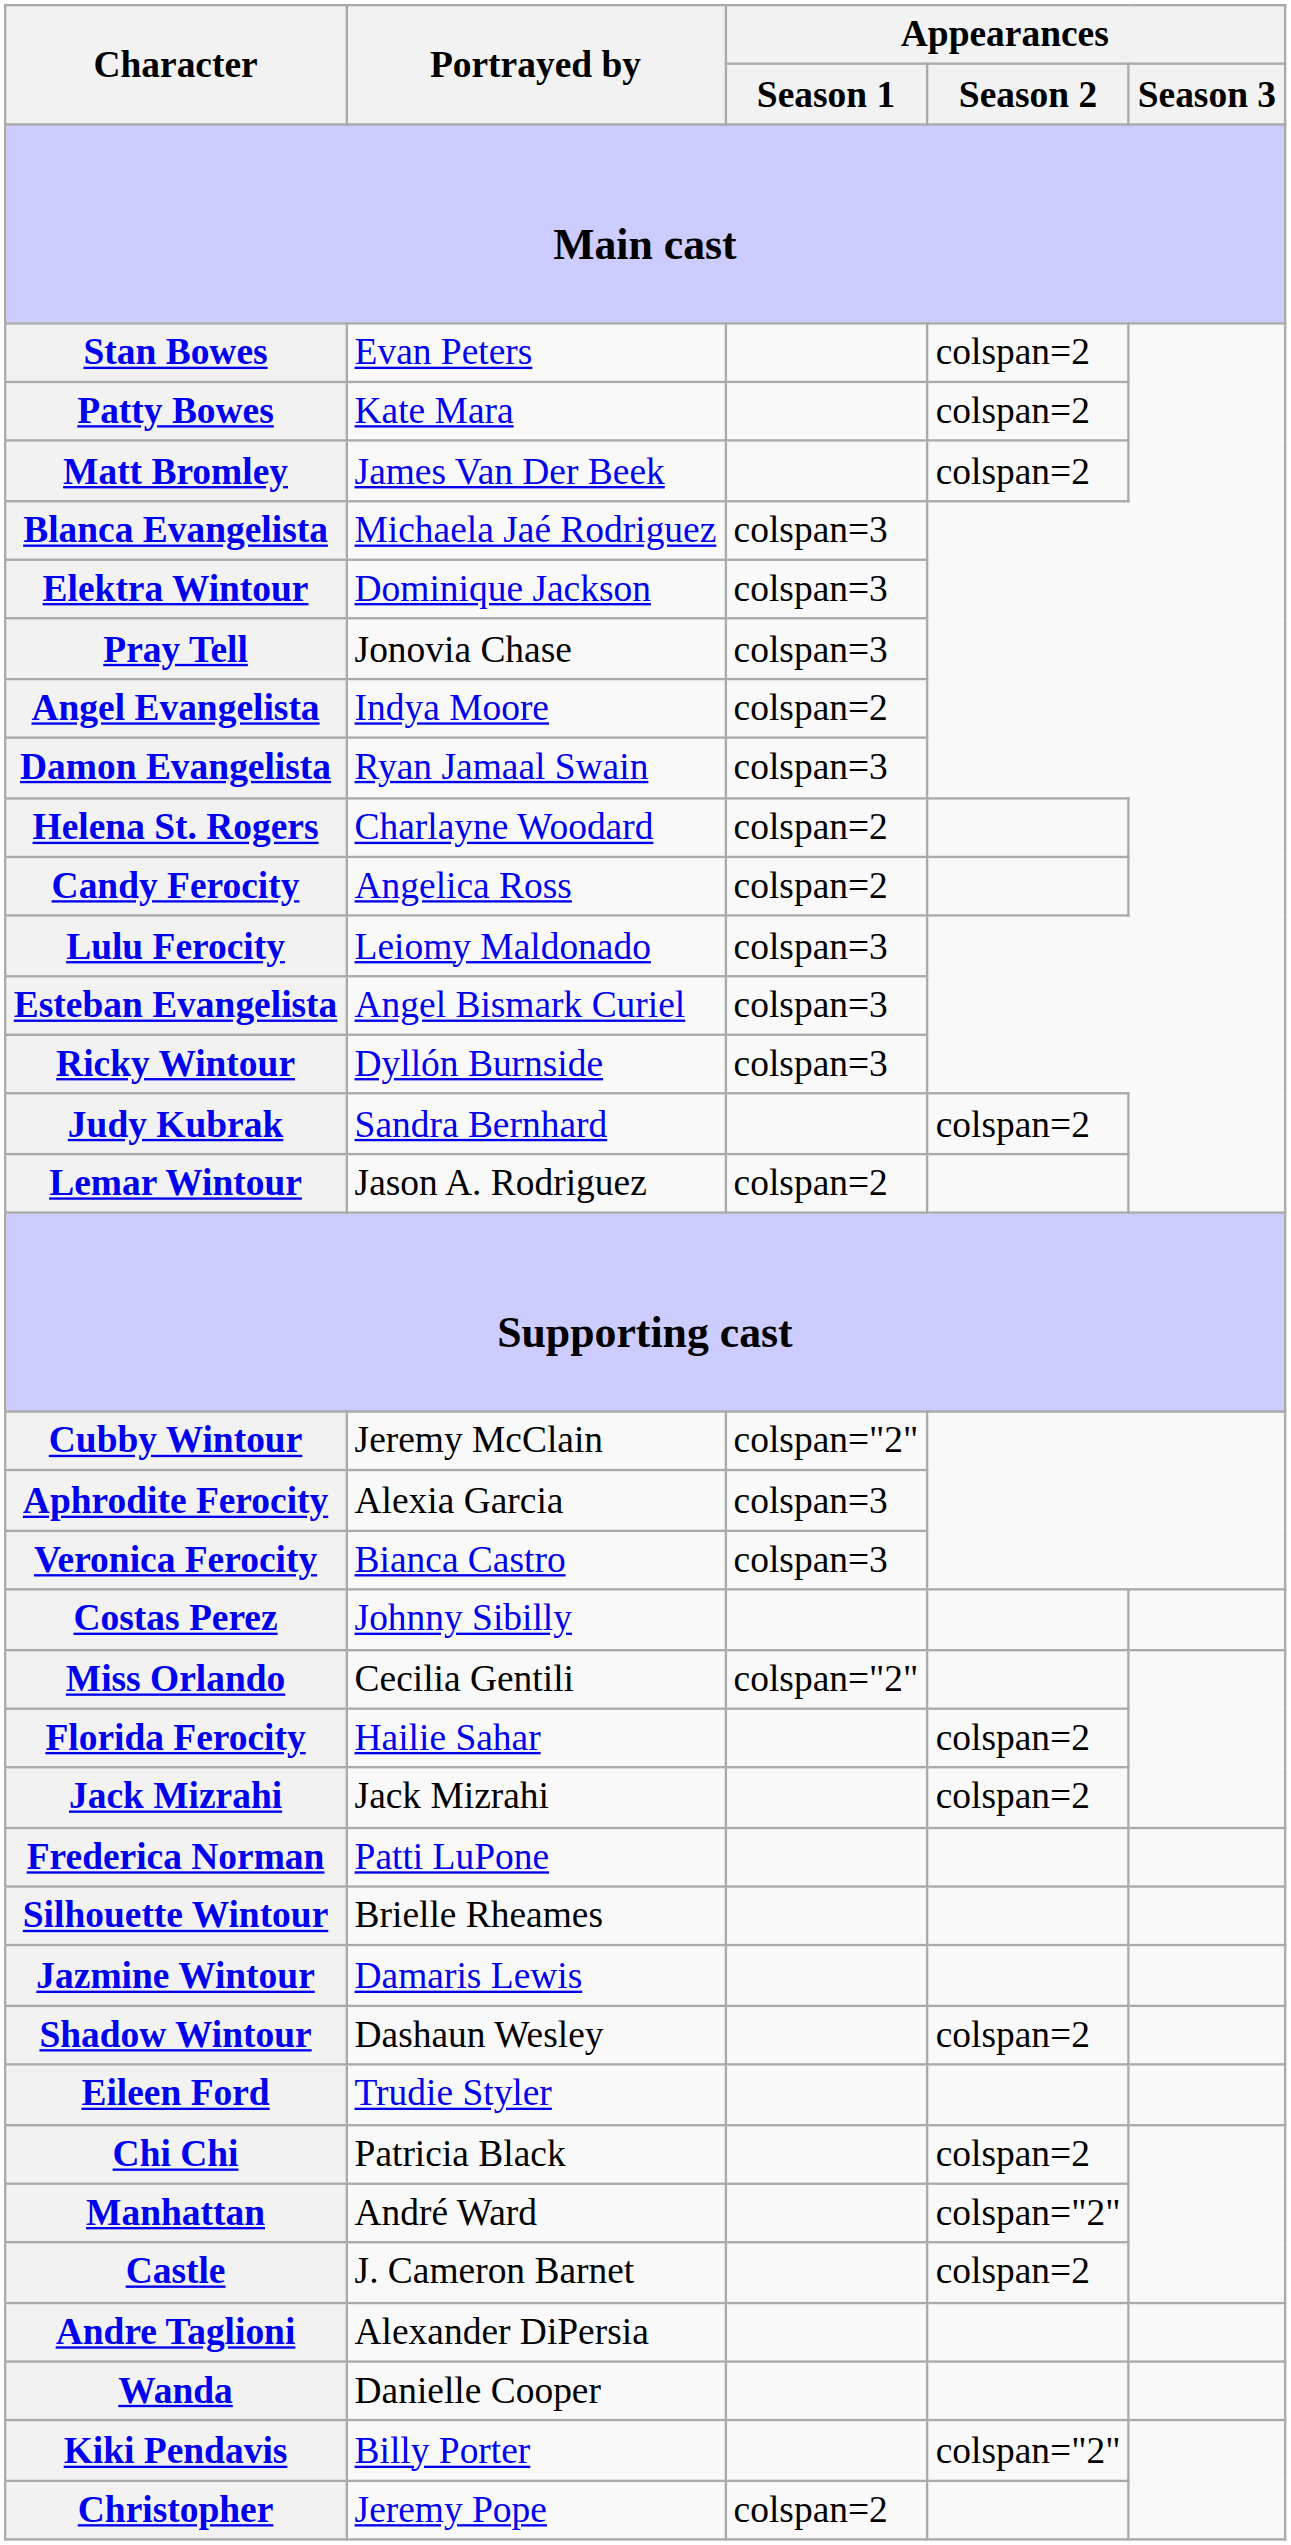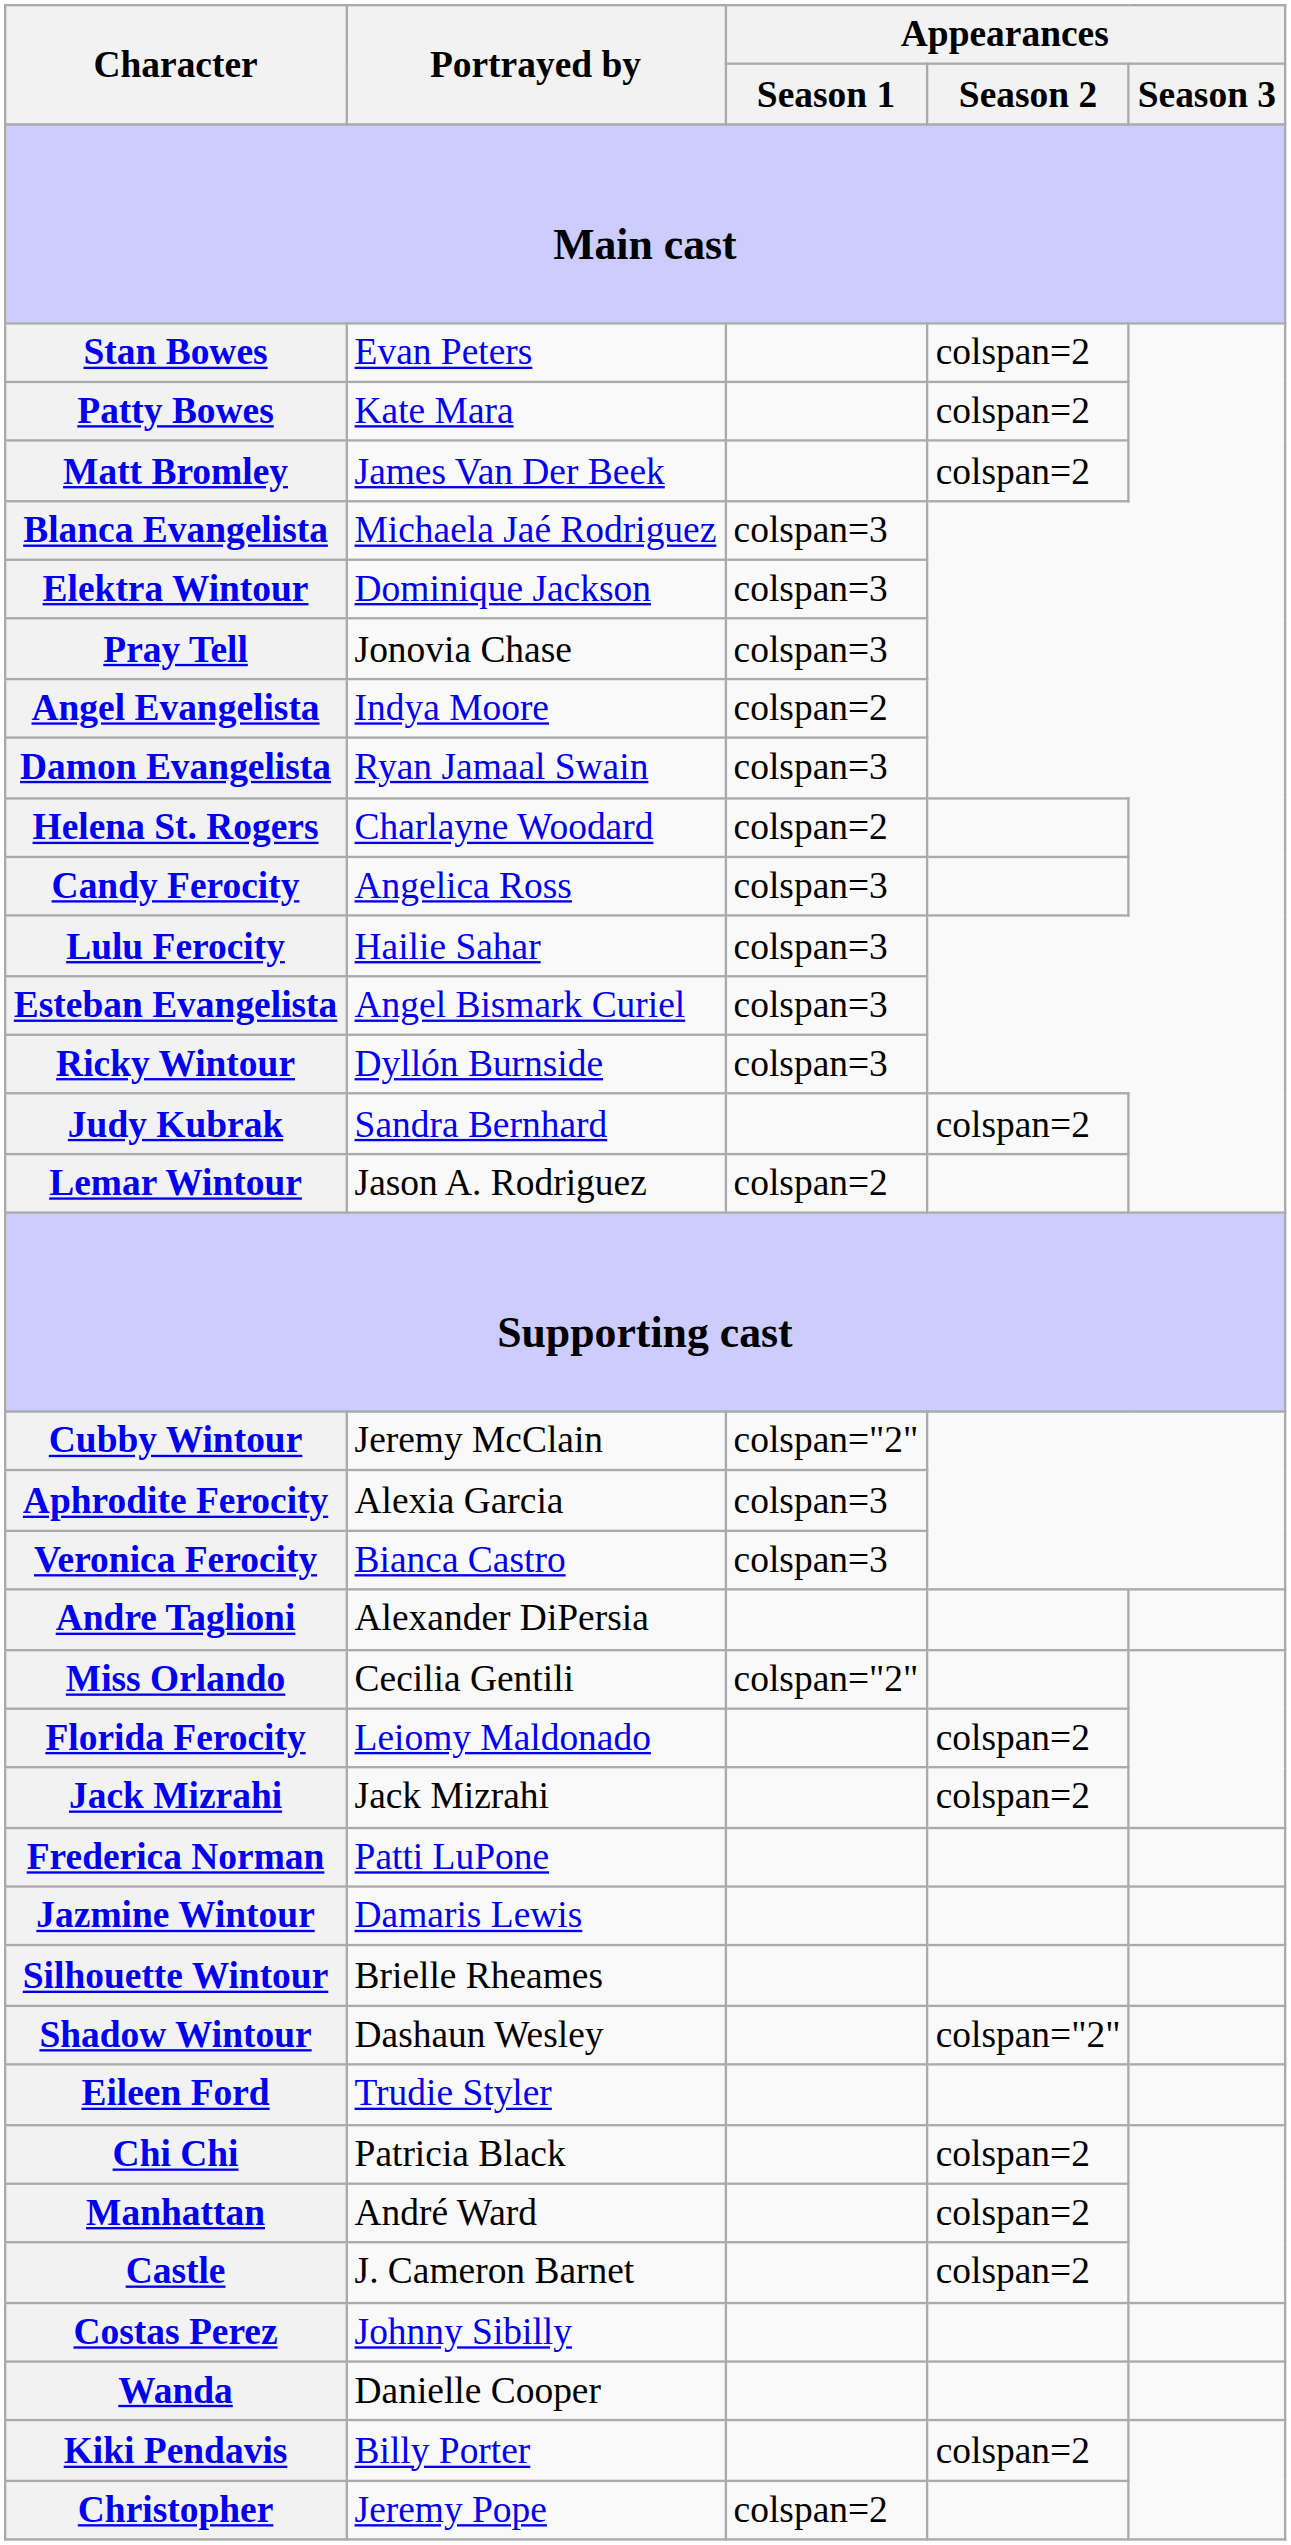(811, 885) colspan=2 -> (811, 885) colspan=3
(503, 945) Leiomy Maldonado -> (448, 945) Hailie Sahar
rows swapped: (176, 1618) <-> (176, 2331)
(448, 1737) Hailie Sahar -> (503, 1737) Leiomy Maldonado
rows swapped: (176, 1974) <-> (176, 1915)
(1013, 2034) colspan=2 -> (1028, 2034) colspan="2"
(1028, 2212) colspan="2" -> (1013, 2212) colspan=2
(1028, 2449) colspan="2" -> (1013, 2449) colspan=2
